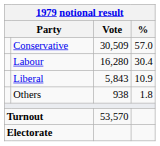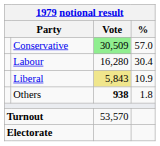(114, 45) no background -> (114, 45) lightgreen background
(117, 78) no background -> (117, 78) khaki background
(121, 95) normal -> (121, 95) bold
